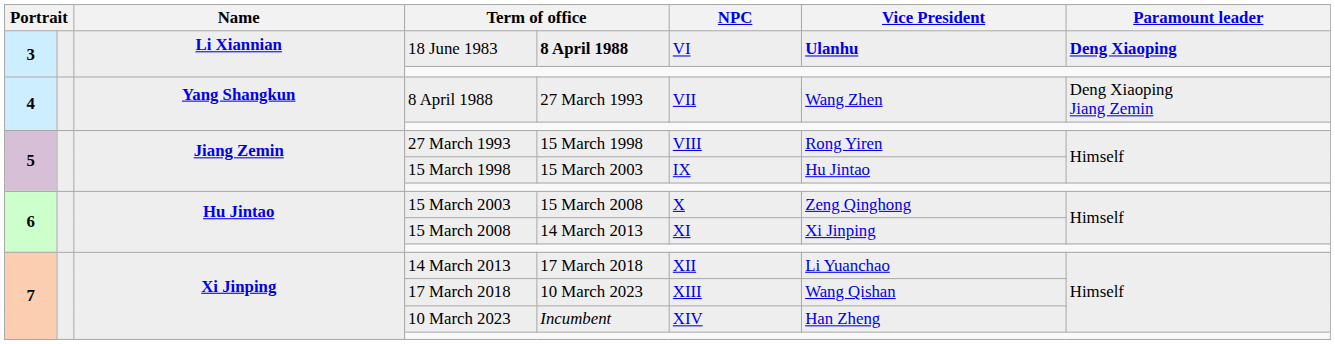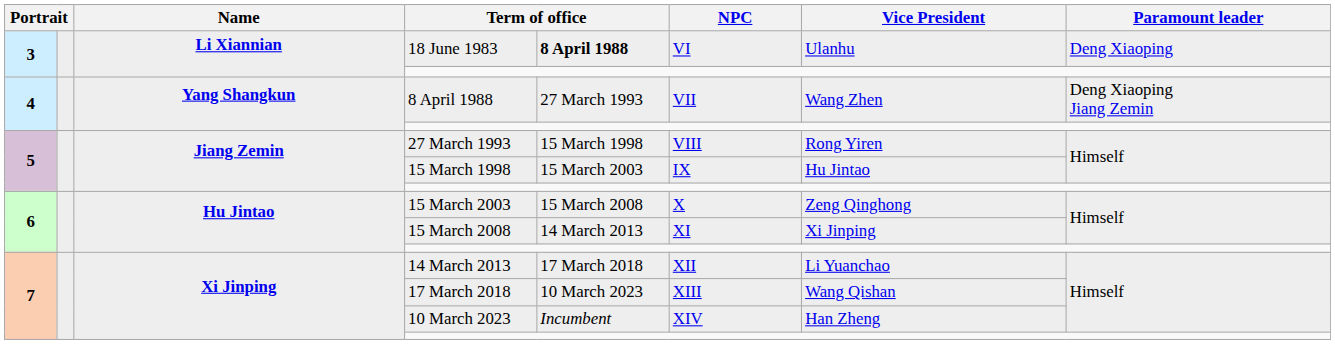(832, 48) bold -> (830, 48) normal
(1123, 48) bold -> (1121, 48) normal
